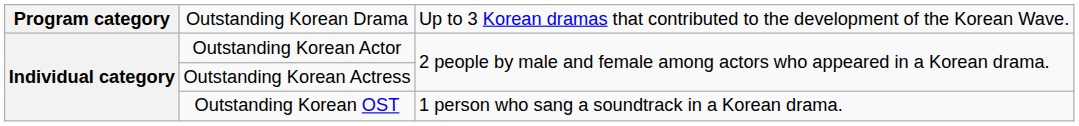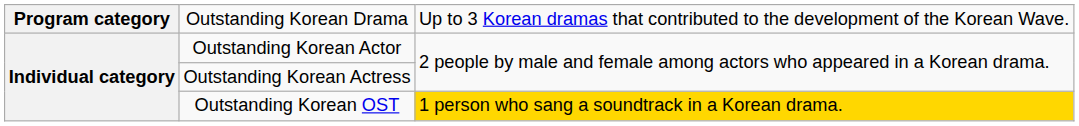(631, 105) no background -> (631, 105) gold background
